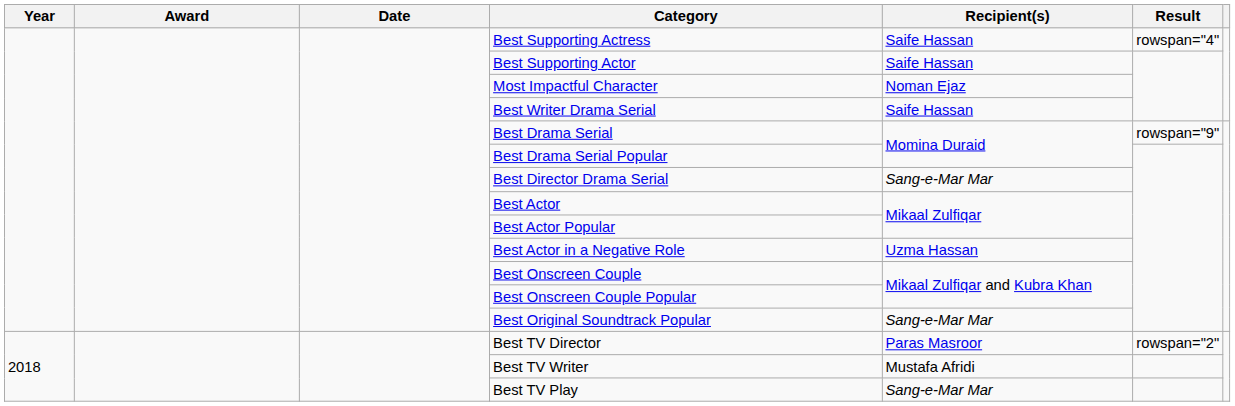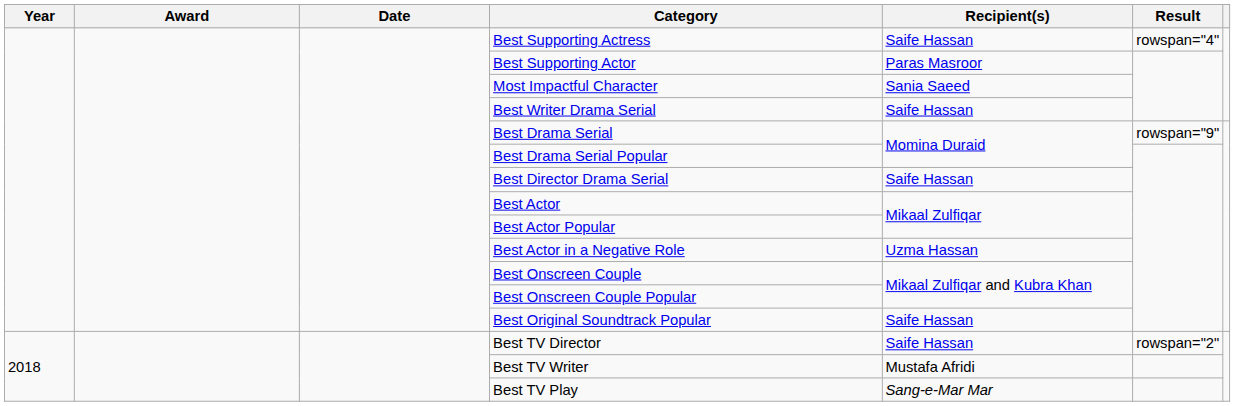(929, 63) Saife Hassan -> (934, 63) Paras Masroor
(926, 86) Noman Ejaz -> (928, 86) Sania Saeed
(939, 180) Sang-e-Mar Mar -> (929, 180) Saife Hassan
(939, 320) Sang-e-Mar Mar -> (929, 320) Saife Hassan
(934, 343) Paras Masroor -> (929, 343) Saife Hassan
